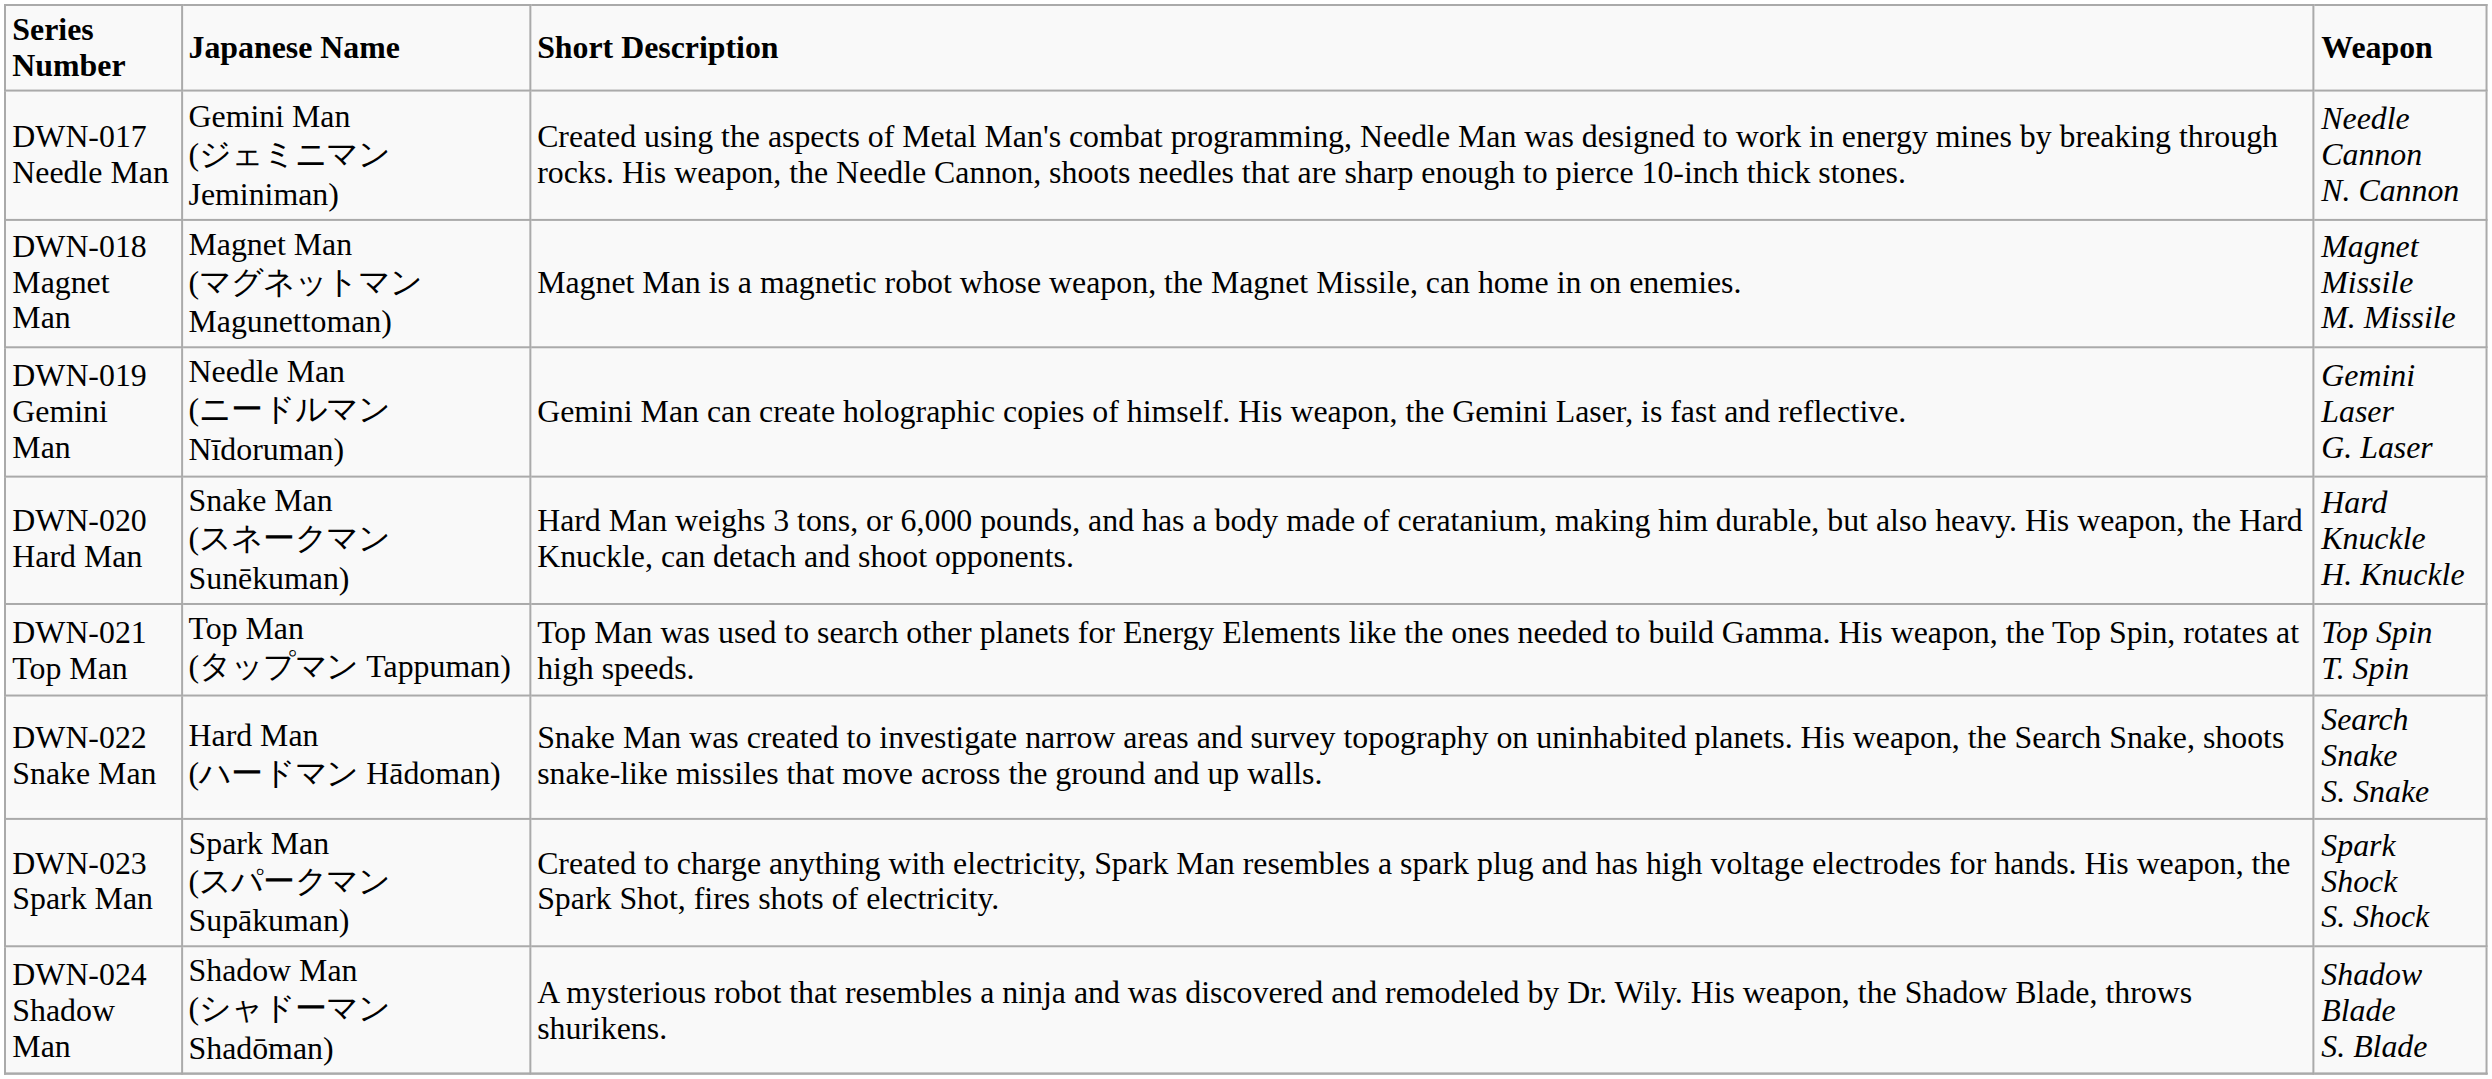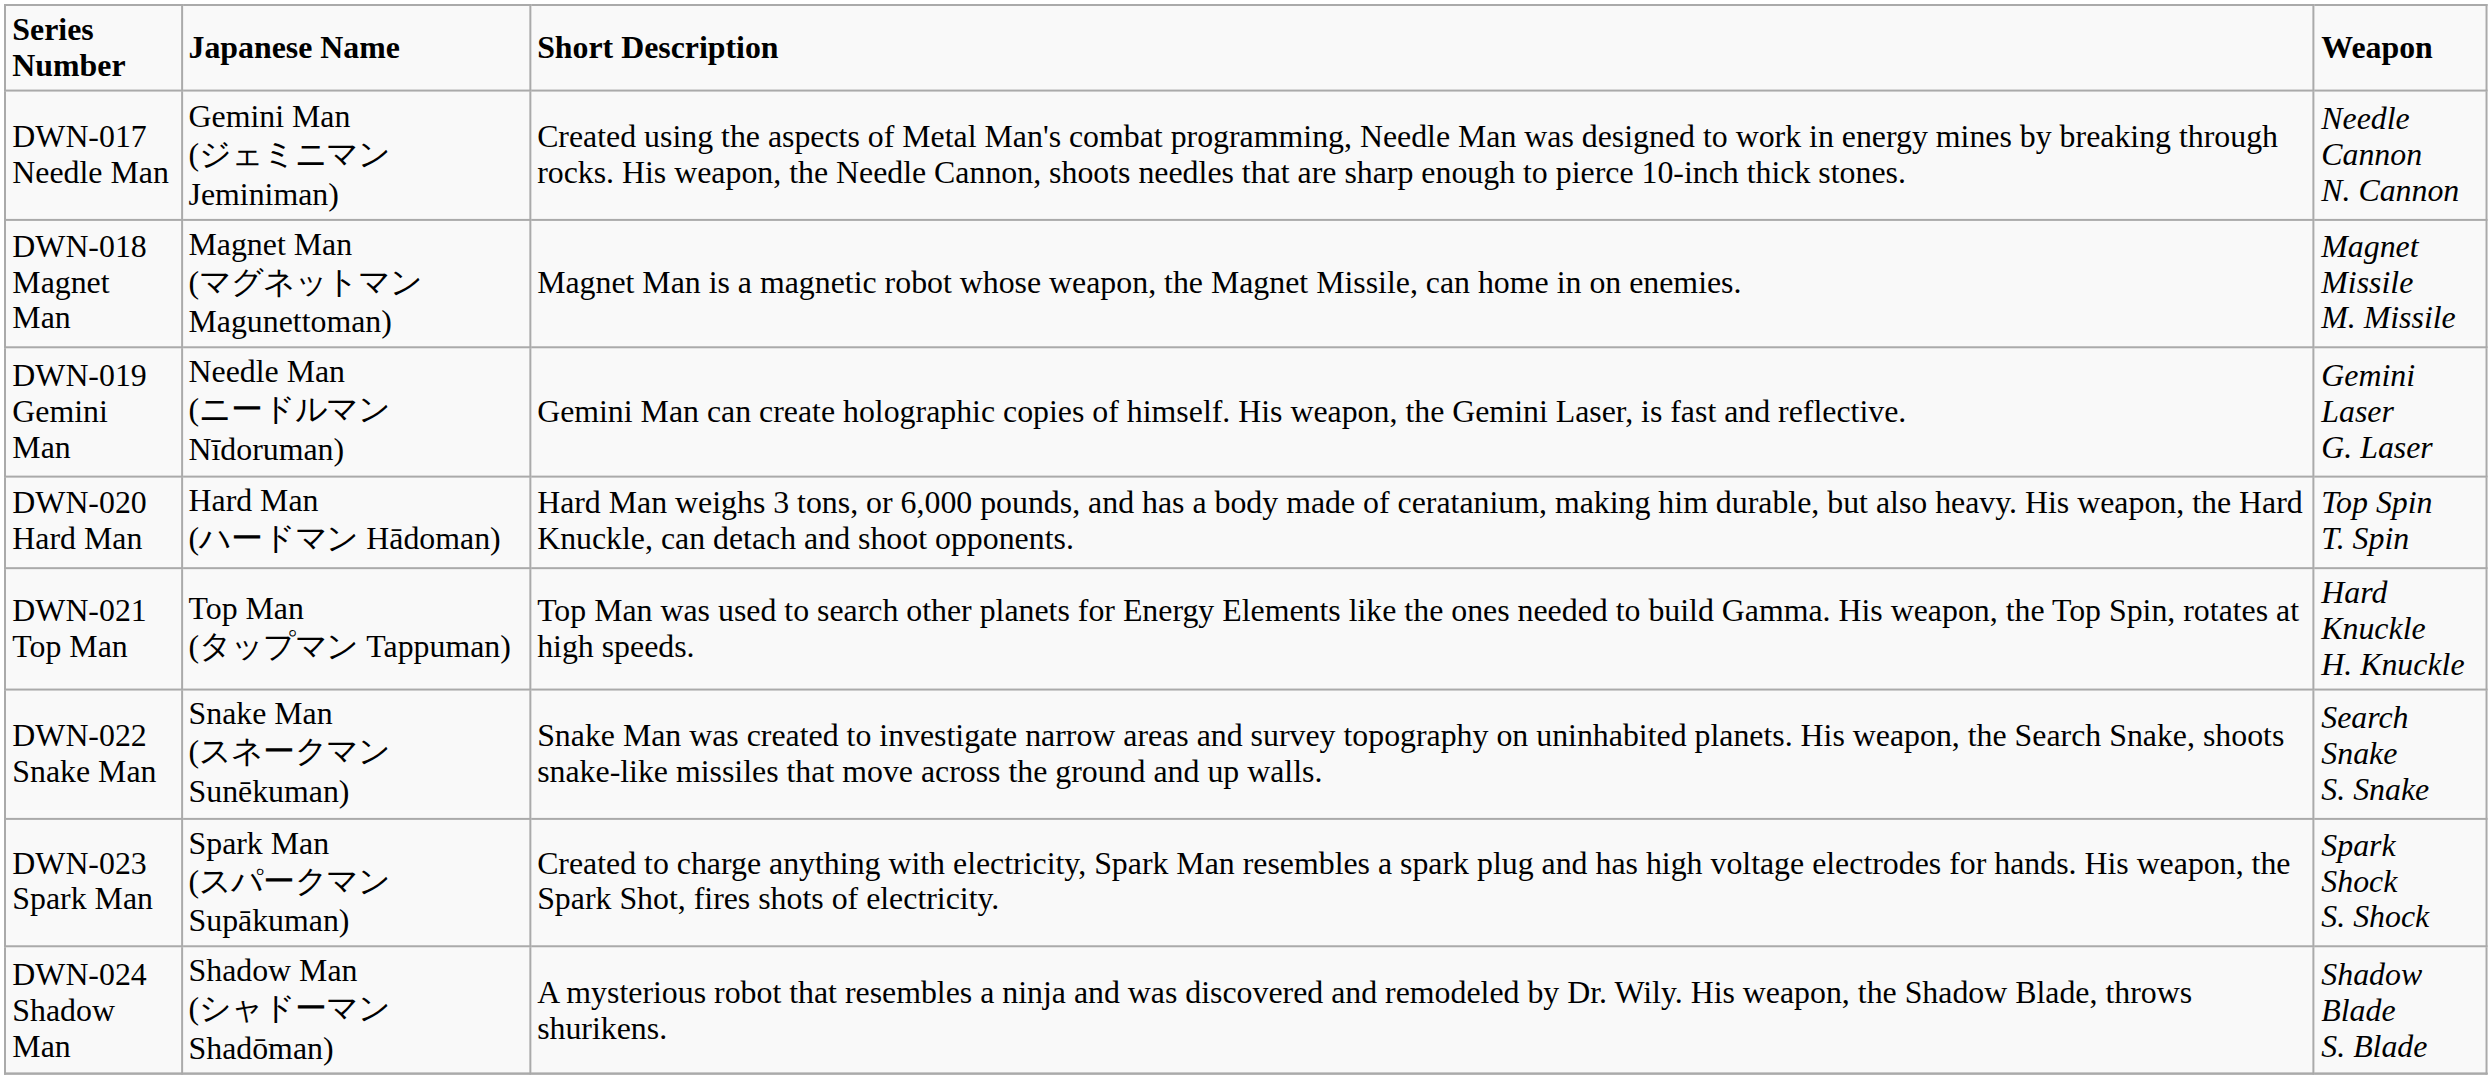(289, 539) Snake Man (スネークマン Sunēkuman) -> (345, 519) Hard Man (ハードマン Hādoman)
(2393, 539) Hard Knuckle H. Knuckle -> (2377, 521) Top Spin T. Spin
(2377, 649) Top Spin T. Spin -> (2393, 628) Hard Knuckle H. Knuckle
(345, 754) Hard Man (ハードマン Hādoman) -> (289, 753) Snake Man (スネークマン Sunēkuman)
